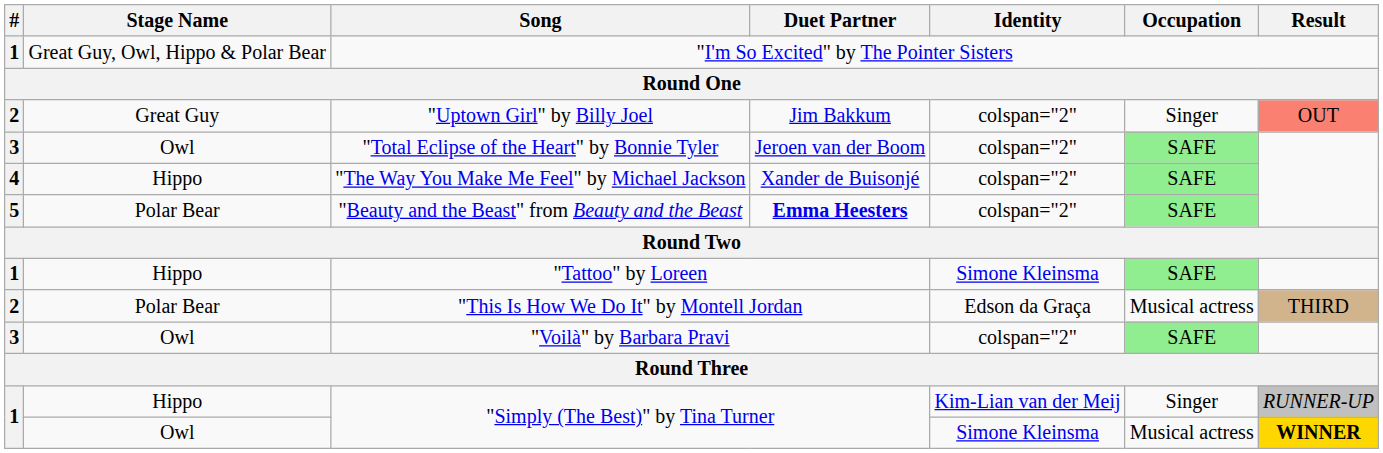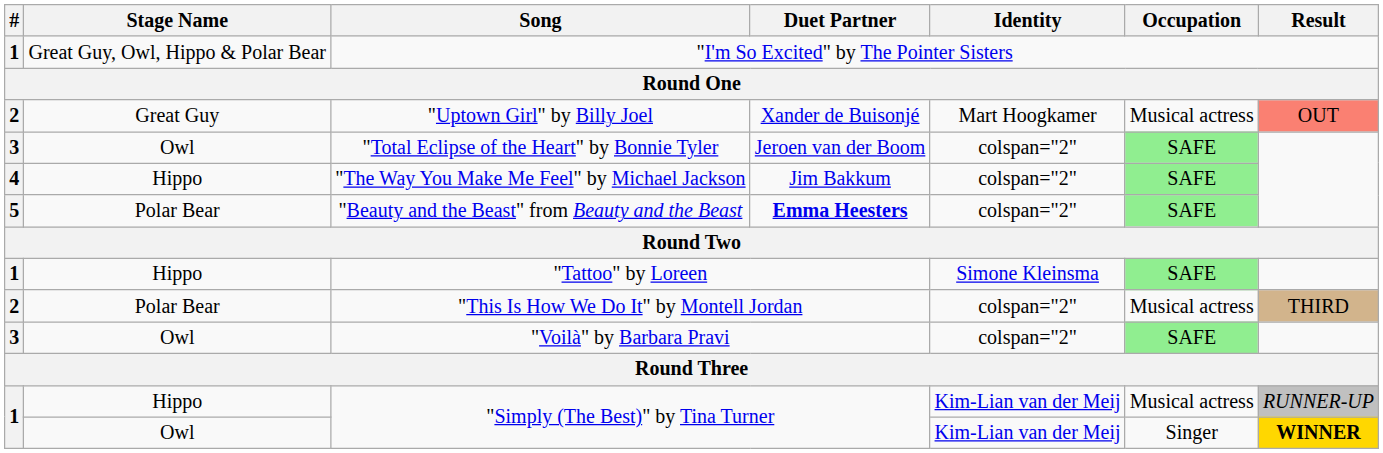(840, 115) Jim Bakkum -> (840, 115) Xander de Buisonjé
(1028, 115) colspan="2" -> (1028, 115) Mart Hoogkamer
(1192, 115) Singer -> (1192, 115) Musical actress
(840, 178) Xander de Buisonjé -> (840, 178) Jim Bakkum
(1028, 305) Edson da Graça -> (1028, 305) colspan="2"
(1192, 400) Singer -> (1192, 400) Musical actress
(1028, 432) Simone Kleinsma -> (1028, 432) Kim-Lian van der Meij
(1192, 432) Musical actress -> (1192, 432) Singer
